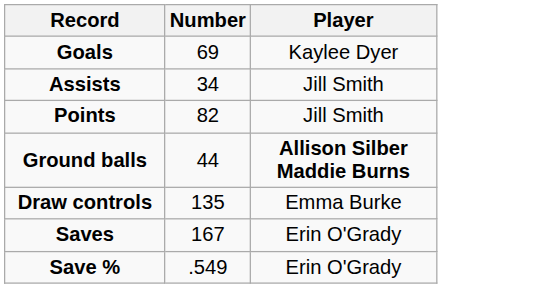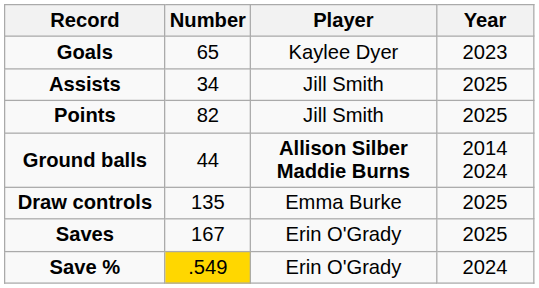+ column: (485, 20)
(208, 52) 69 -> (208, 52) 65
(208, 266) no background -> (208, 266) gold background
